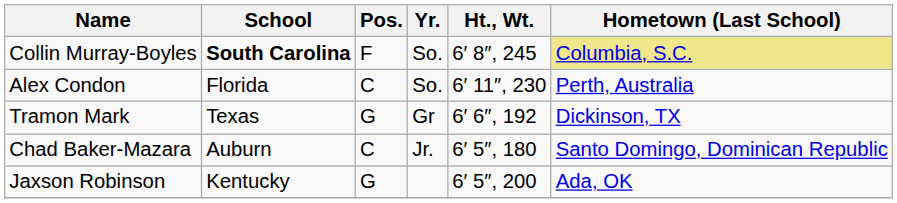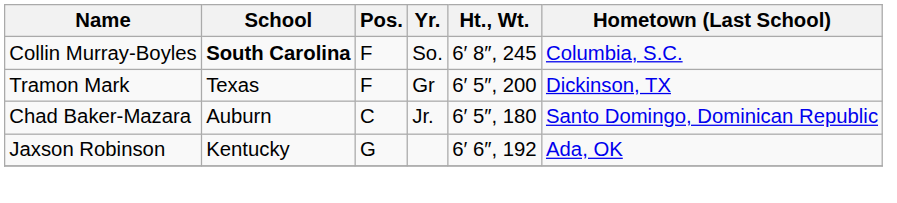(624, 52) khaki background -> (614, 52) no background
- row: (67, 85)
(368, 117) G -> (366, 85) F
(494, 117) 6′ 6″, 192 -> (494, 85) 6′ 5″, 200
(494, 181) 6′ 5″, 200 -> (494, 149) 6′ 6″, 192
